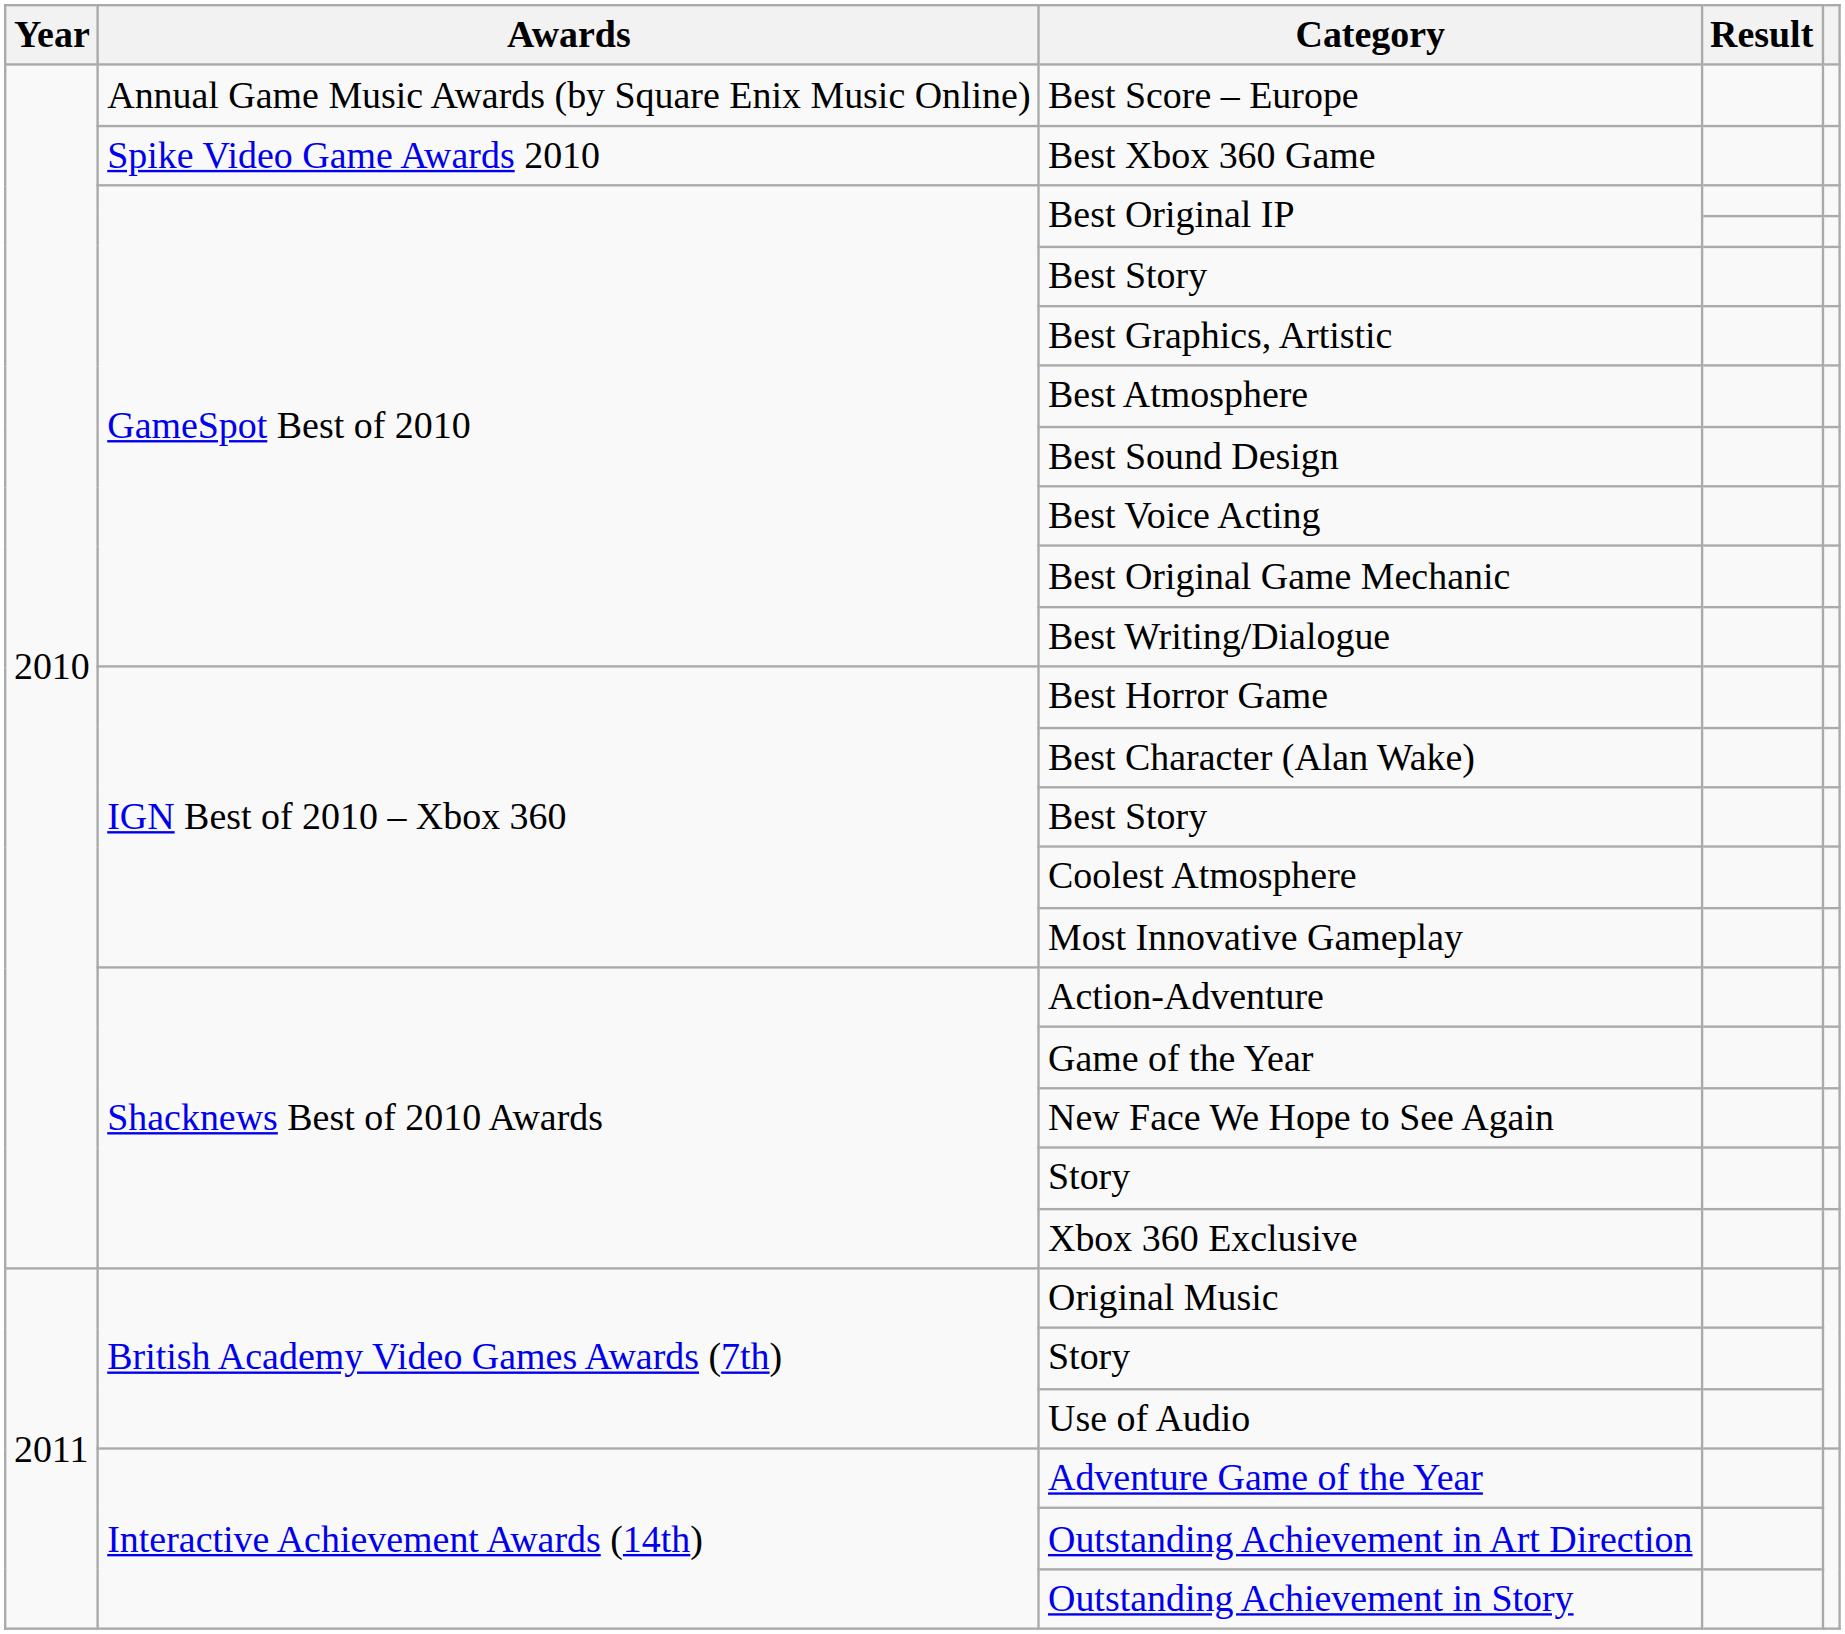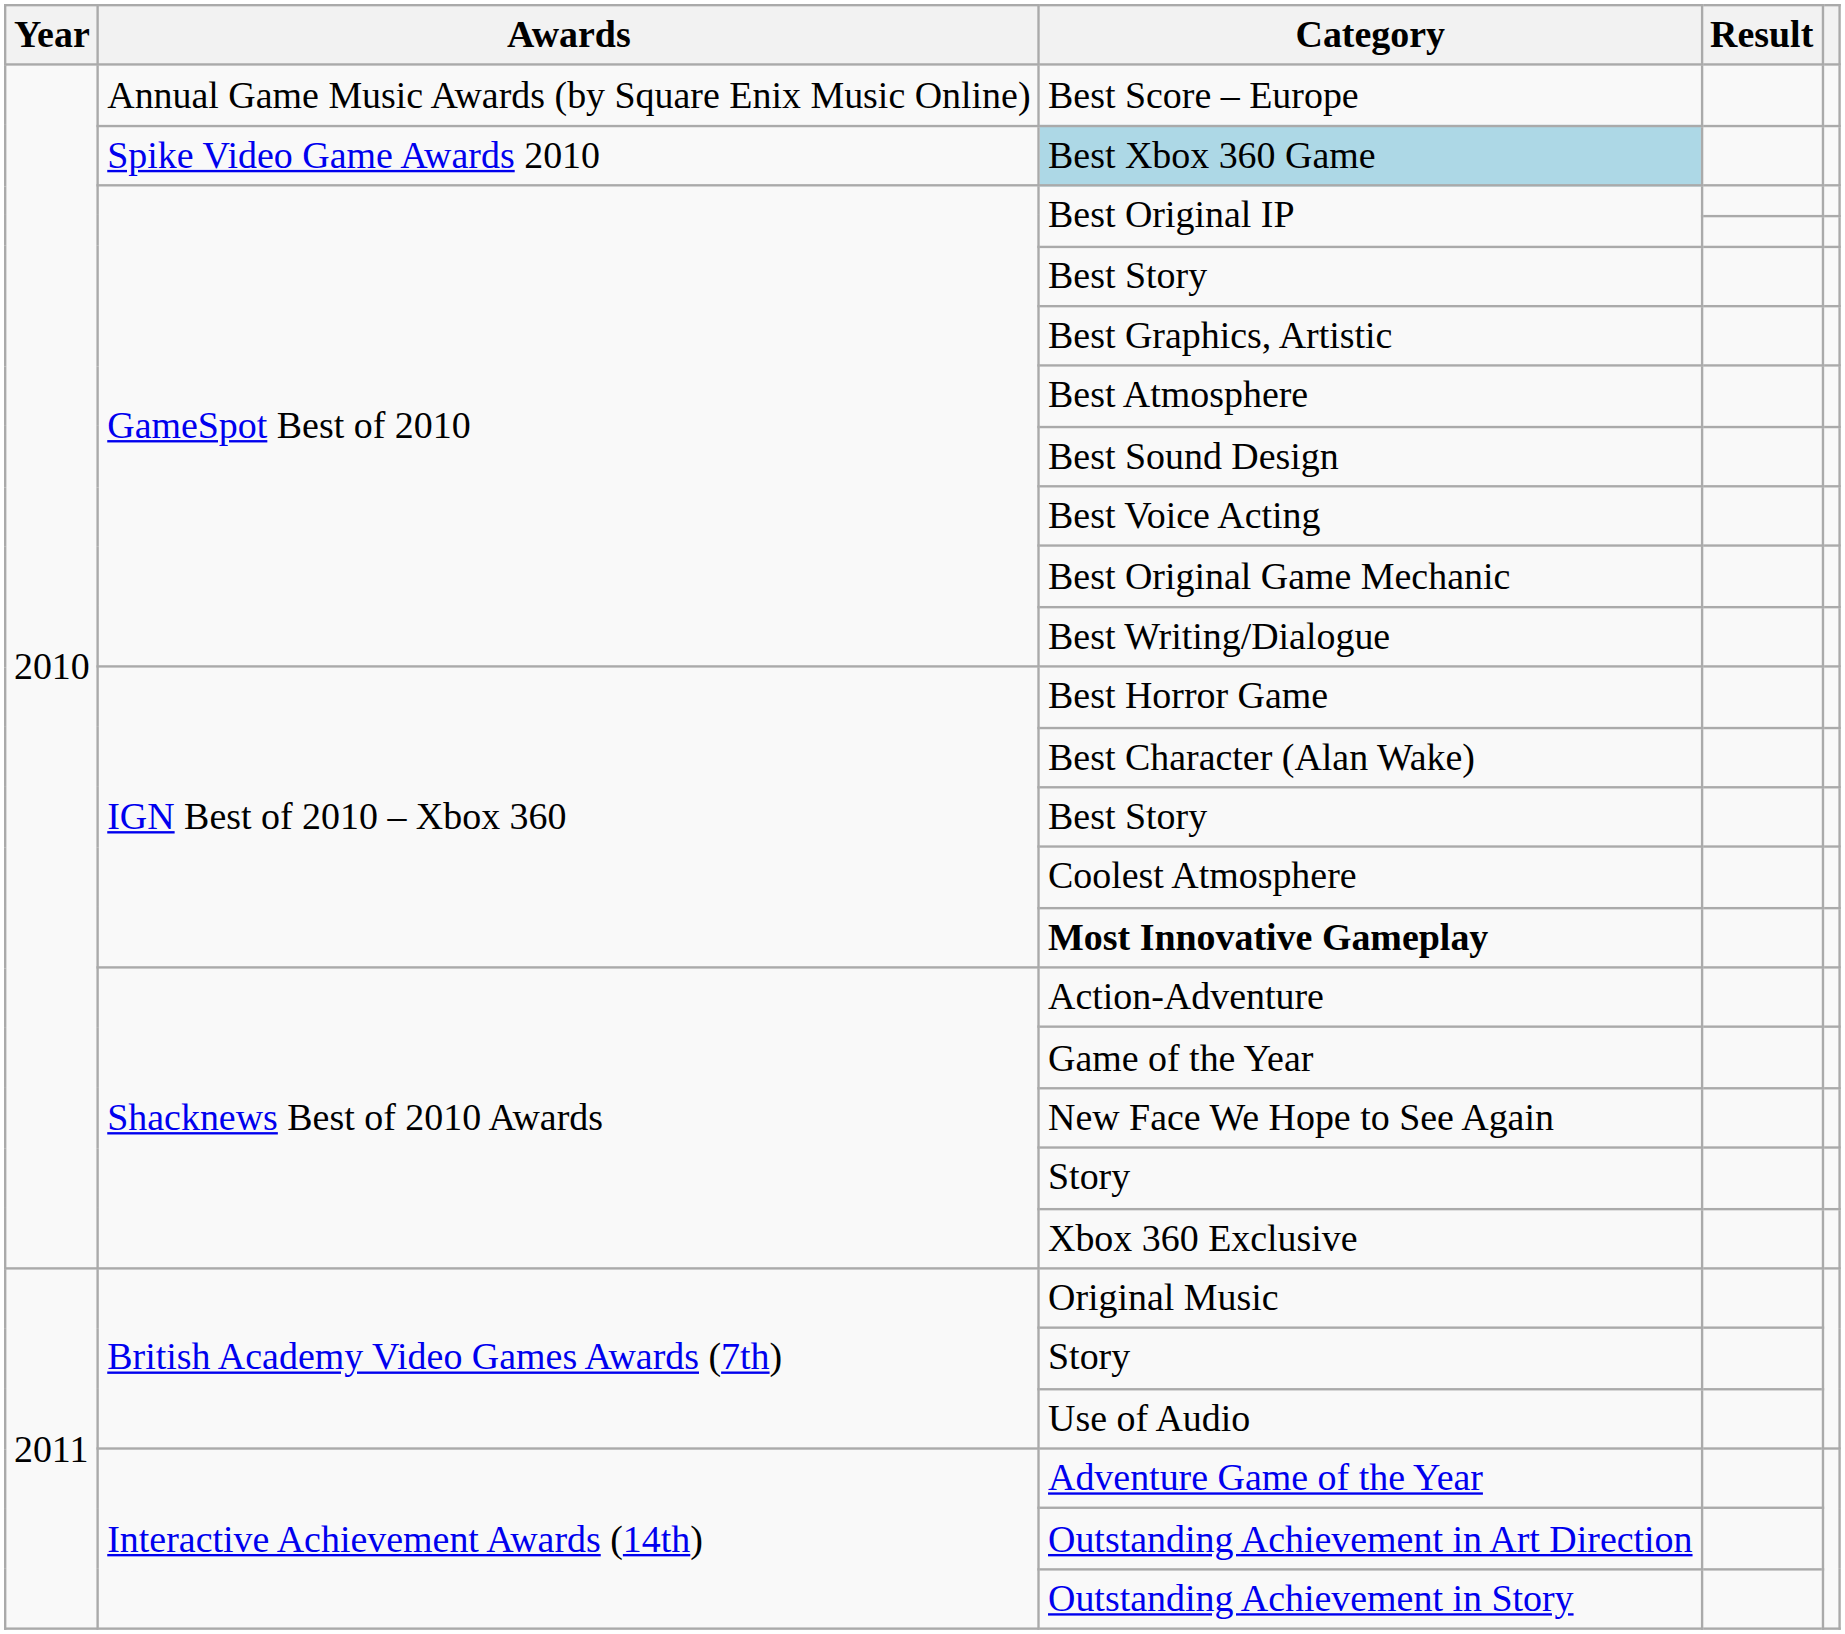(1212, 154) no background -> (1212, 154) lightblue background
(1255, 936) normal -> (1268, 936) bold
